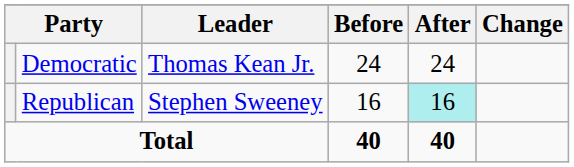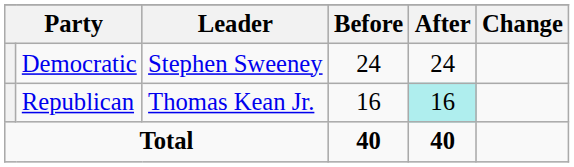(231, 63) Thomas Kean Jr. -> (235, 63) Stephen Sweeney
(235, 102) Stephen Sweeney -> (231, 102) Thomas Kean Jr.
